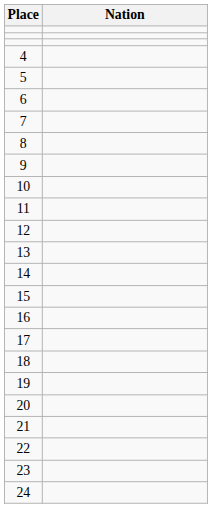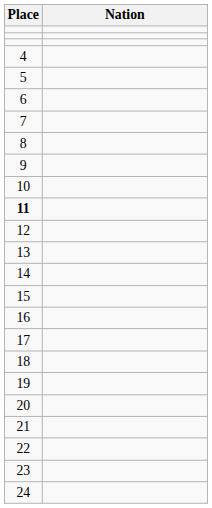(23, 209) normal -> (23, 209) bold
